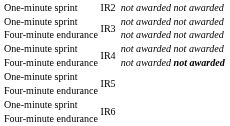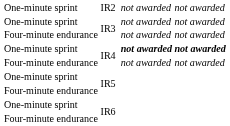(146, 49) normal -> (146, 49) bold
(199, 49) normal -> (200, 49) bold
(199, 63) bold -> (200, 63) normal
